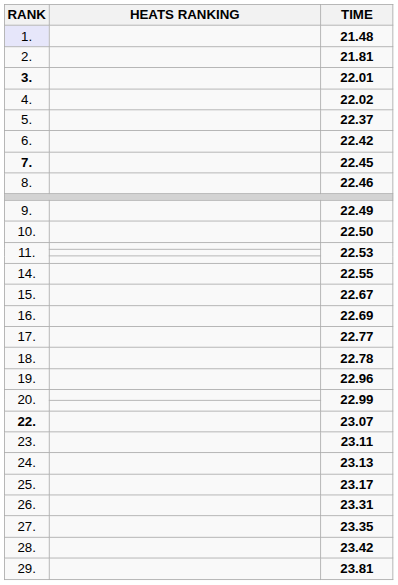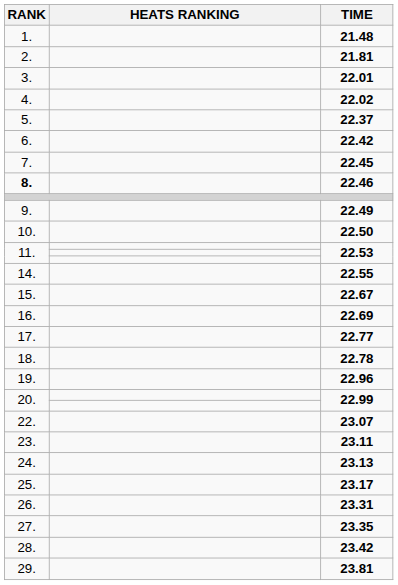(27, 36) lavender background -> (27, 36) no background
(27, 78) bold -> (27, 78) normal
(27, 162) bold -> (27, 162) normal
(27, 183) normal -> (27, 183) bold
(27, 421) bold -> (27, 421) normal
